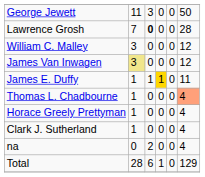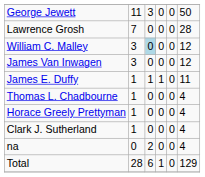(150, 29) bold -> (150, 29) normal
(150, 46) no background -> (150, 46) lightblue background
(134, 63) khaki background -> (134, 63) no background
(161, 79) gold background -> (161, 79) no background
(183, 96) lightsalmon background -> (183, 96) no background
